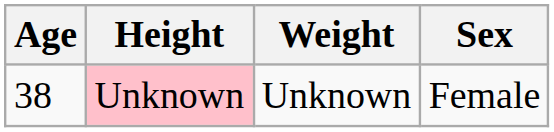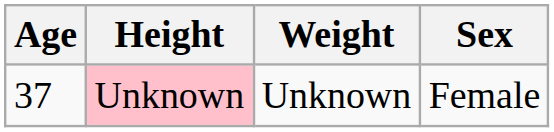(33, 94) 38 -> (33, 94) 37
